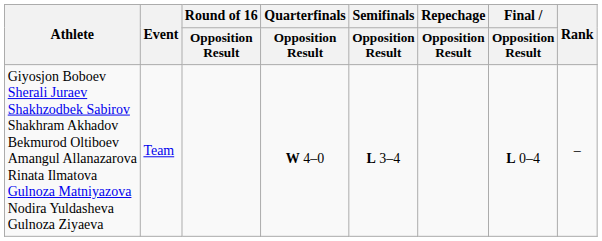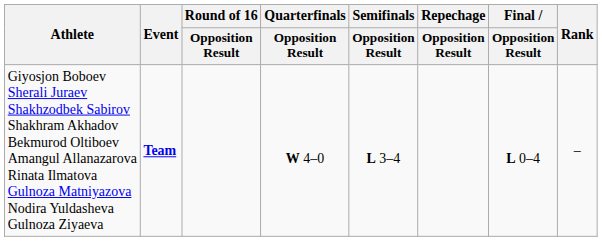(159, 150) normal -> (160, 150) bold
